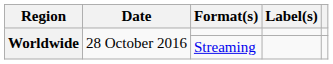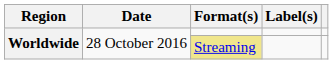(225, 47) no background -> (225, 47) khaki background
